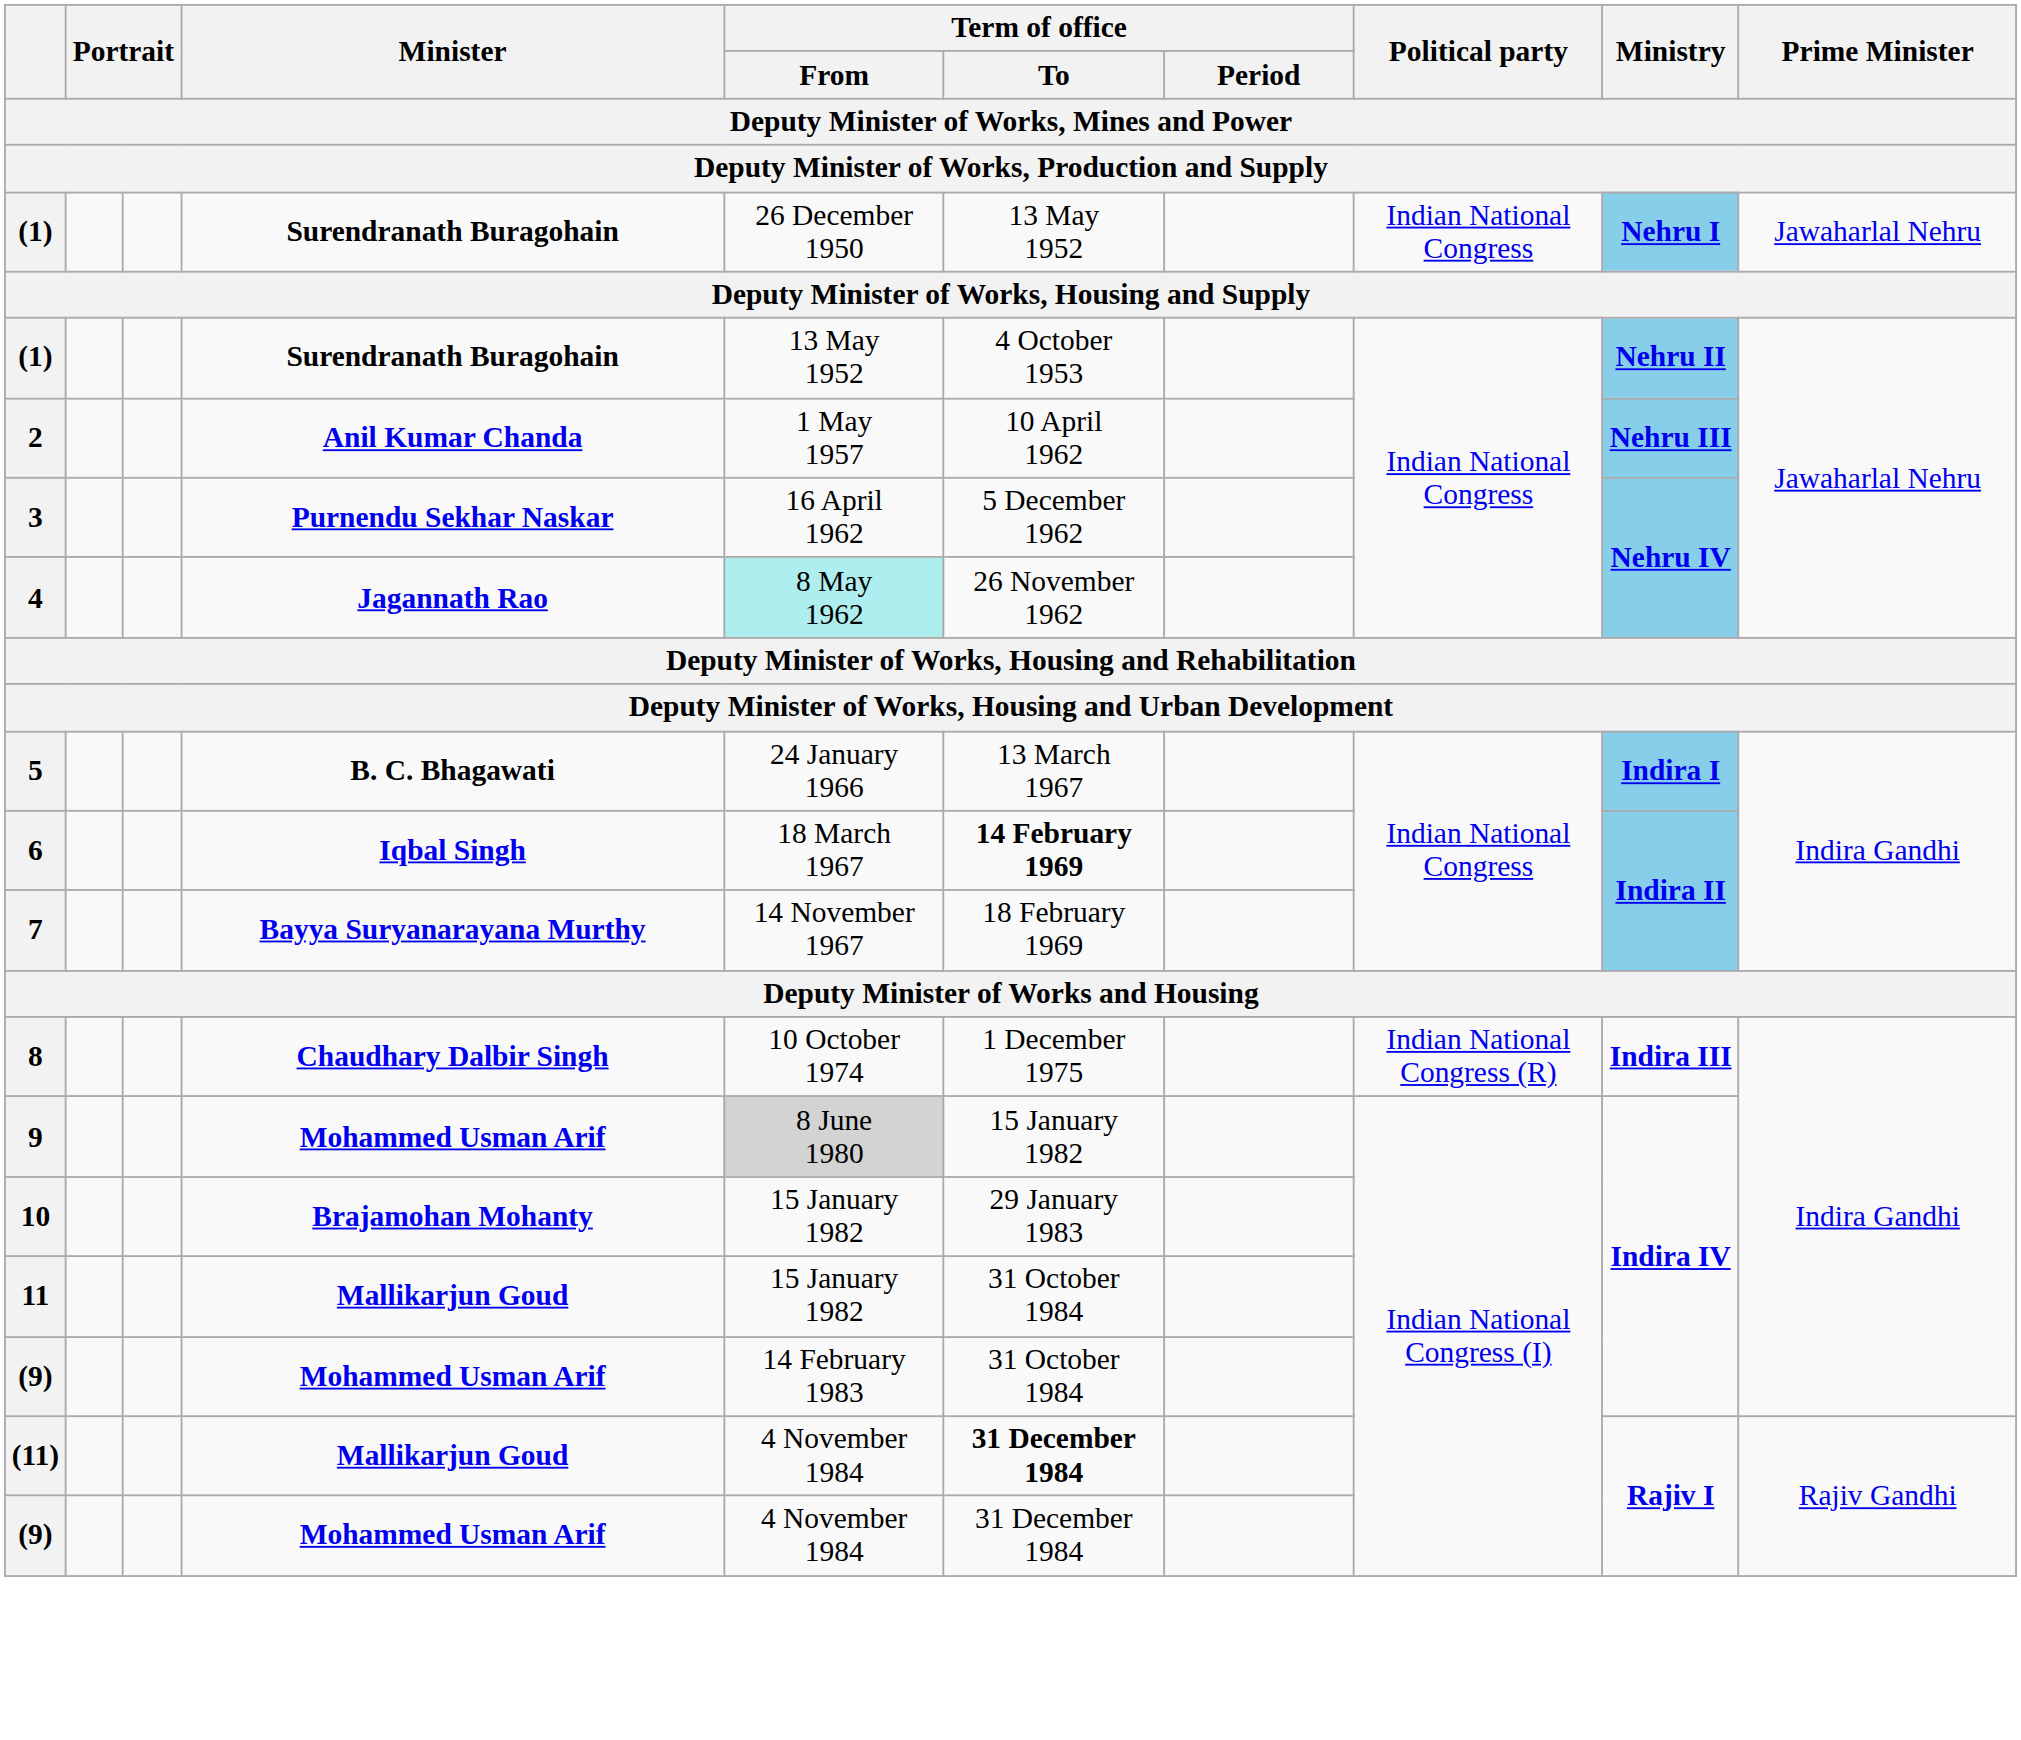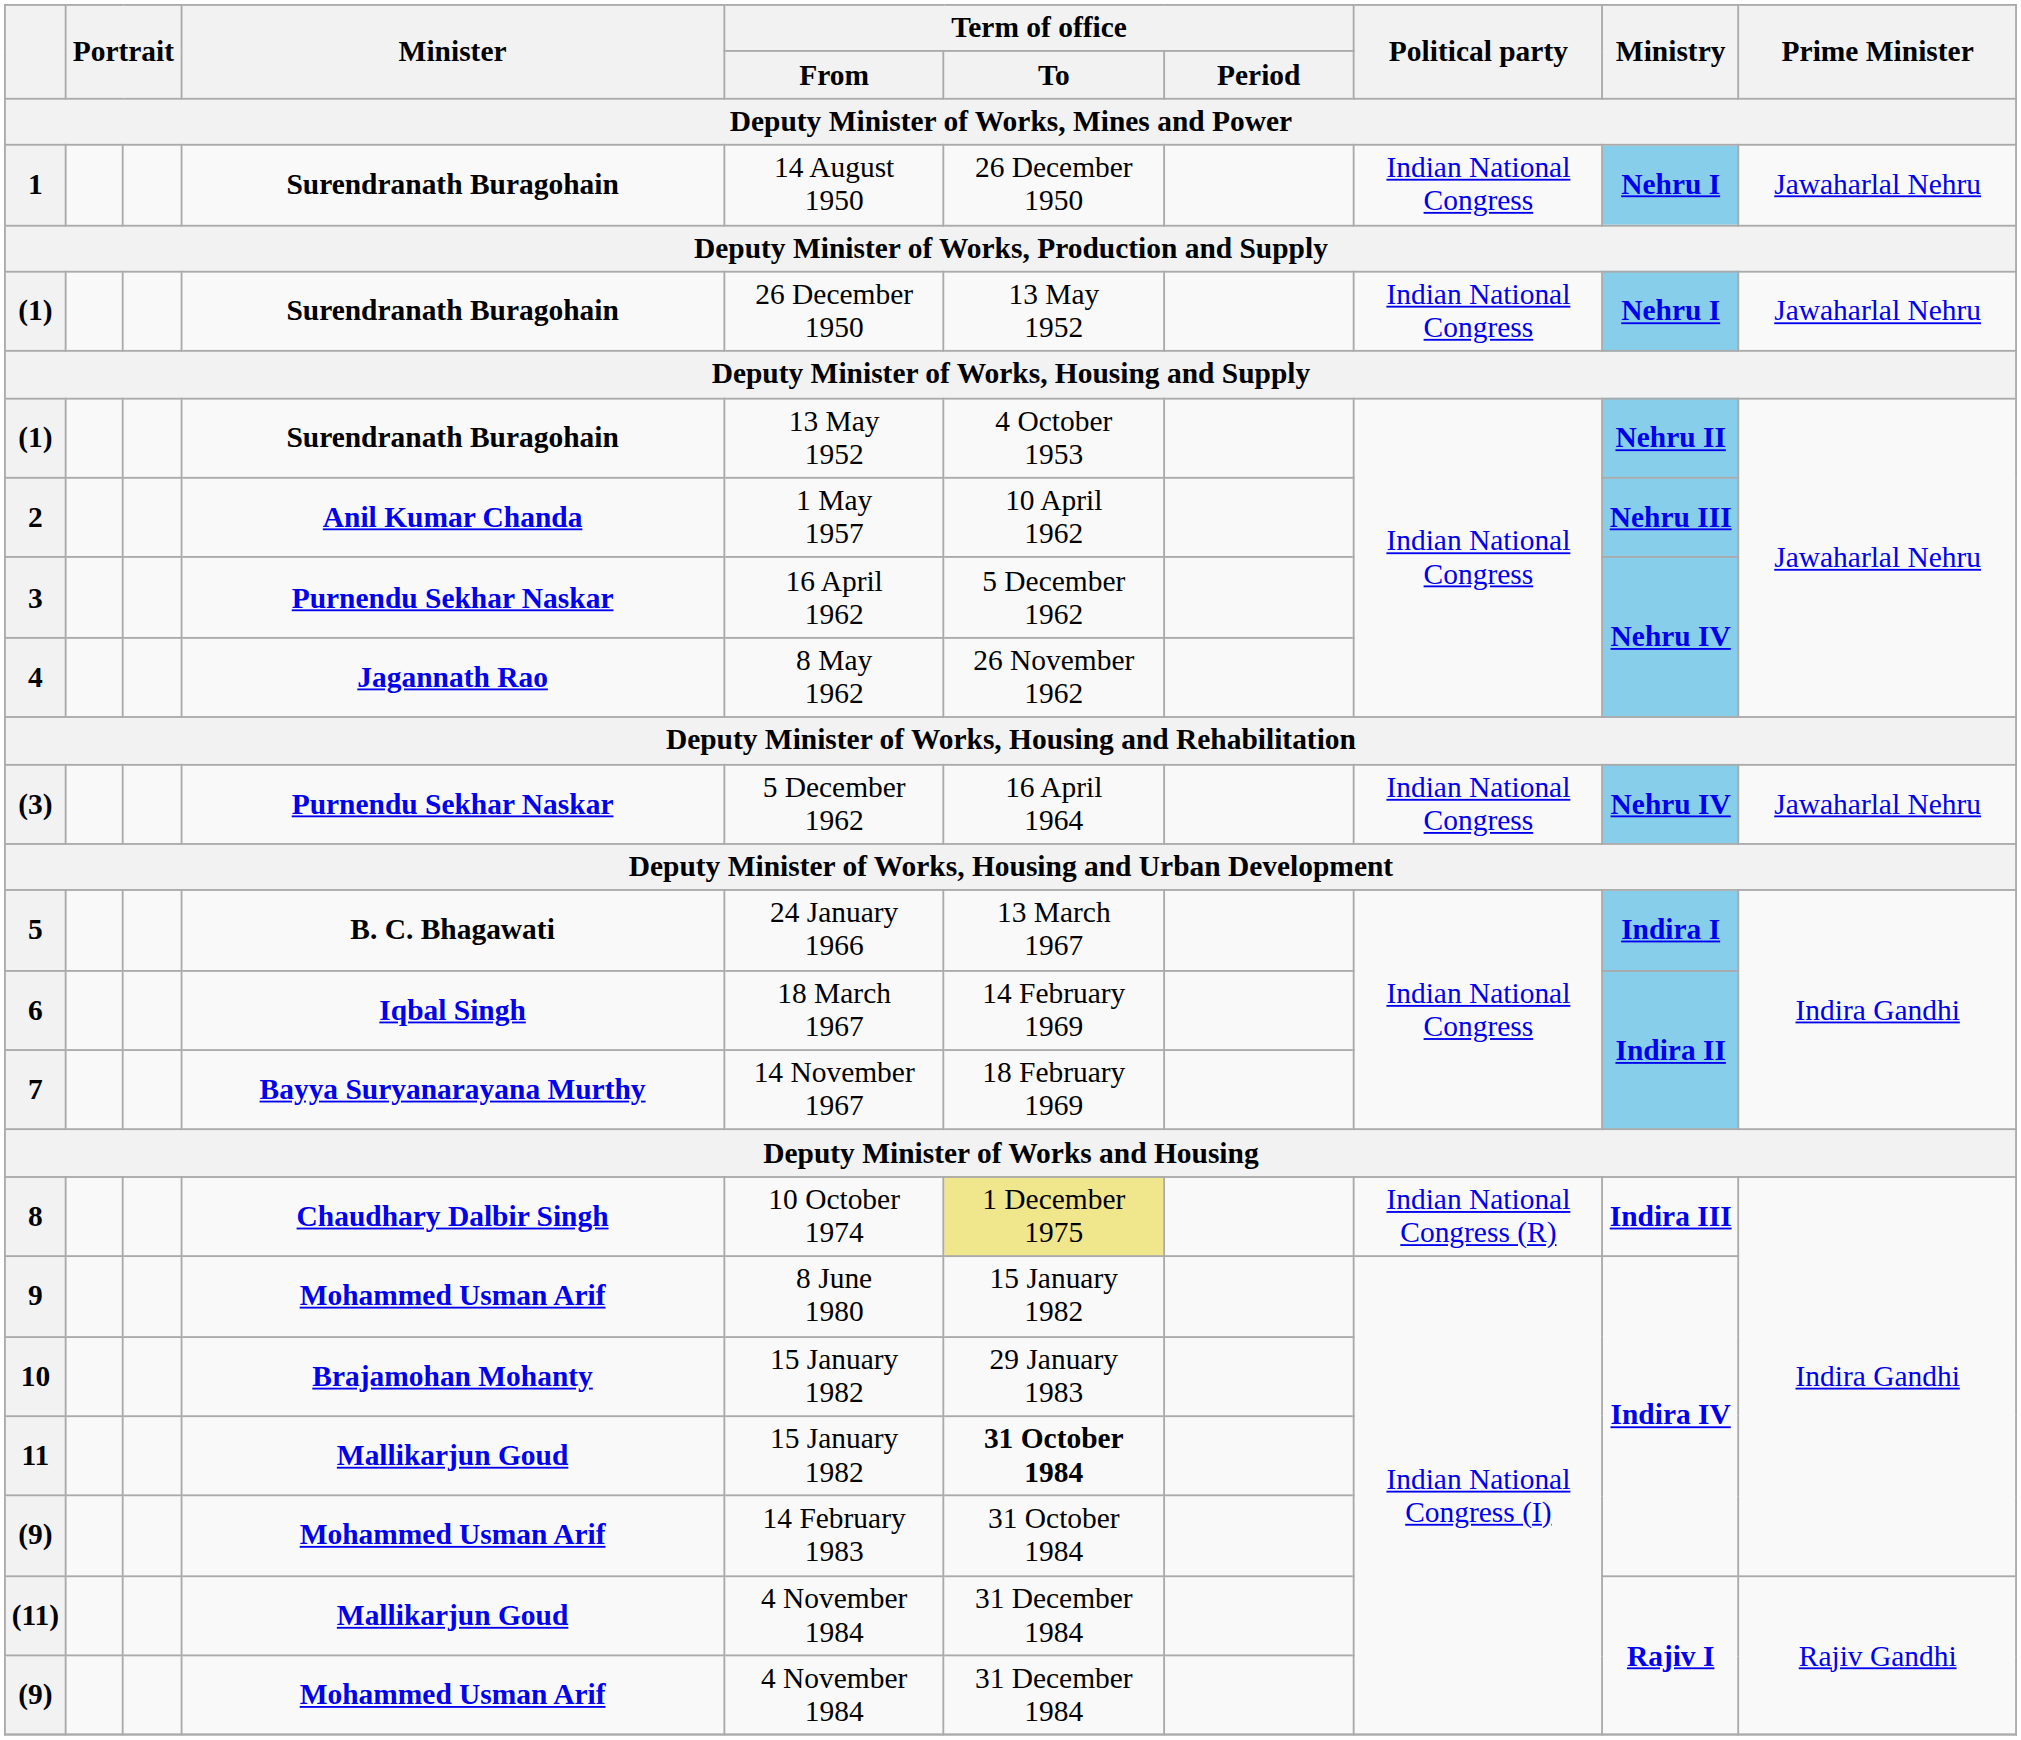+ row: (35, 184)
(834, 597) paleturquoise background -> (834, 676) no background
+ row: (35, 803)
(1054, 850) bold -> (1054, 1009) normal
(1054, 1056) no background -> (1054, 1216) khaki background
(834, 1136) lightgrey background -> (834, 1295) no background
(1054, 1295) normal -> (1054, 1455) bold
(1054, 1455) bold -> (1054, 1615) normal
